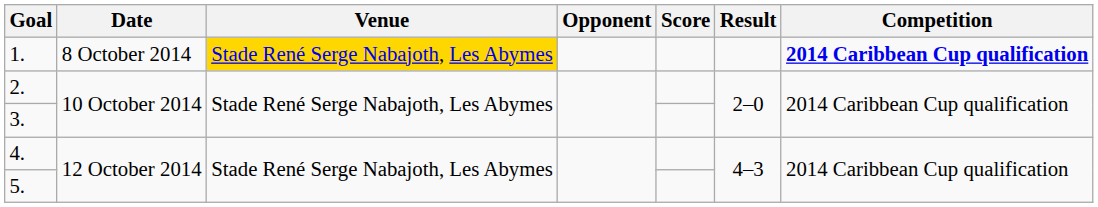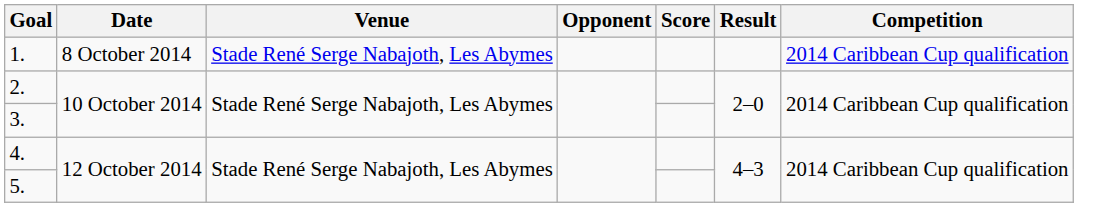(382, 53) gold background -> (382, 53) no background
(937, 53) bold -> (927, 53) normal
